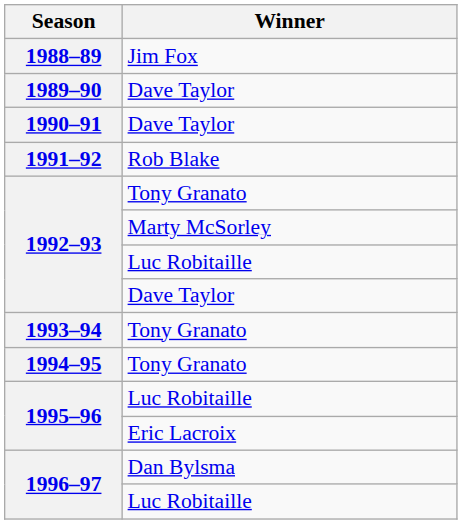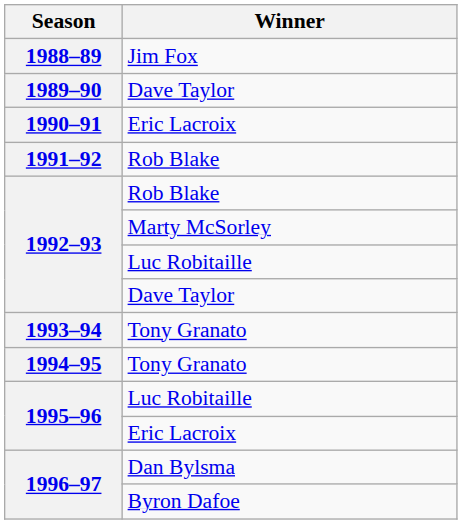(181, 124) Dave Taylor -> (182, 124) Eric Lacroix
(187, 192) Tony Granato -> (174, 192) Rob Blake
(190, 501) Luc Robitaille -> (184, 501) Byron Dafoe
